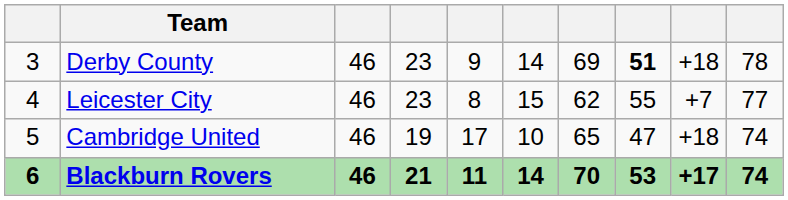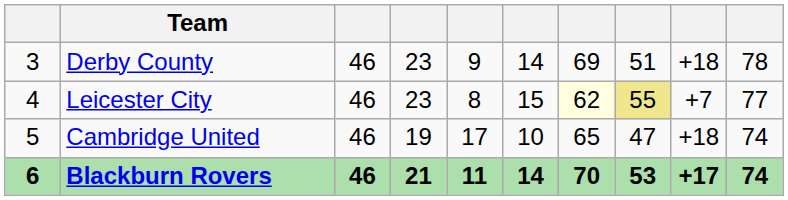(643, 61) bold -> (643, 61) normal
(587, 99) no background -> (587, 99) lightyellow background
(643, 99) no background -> (643, 99) khaki background
